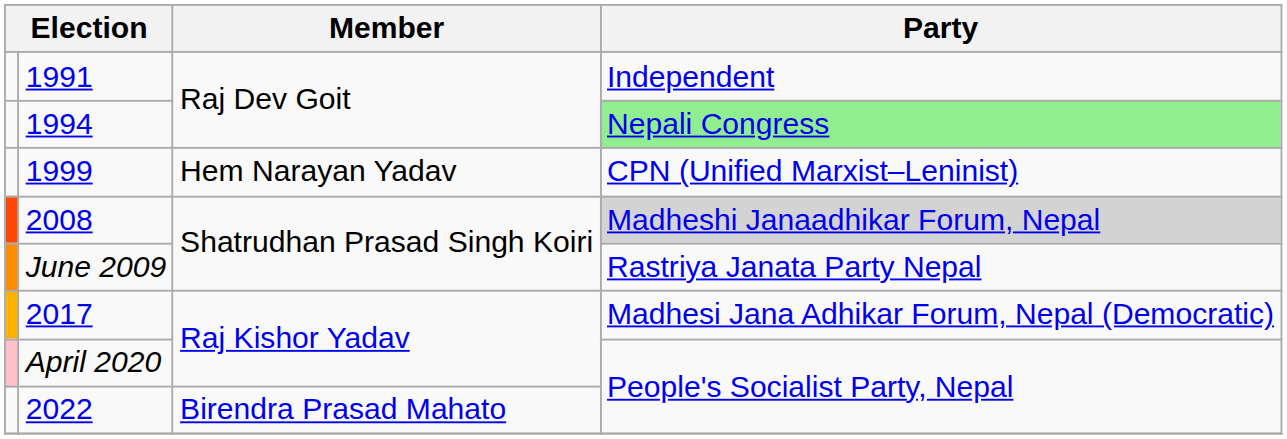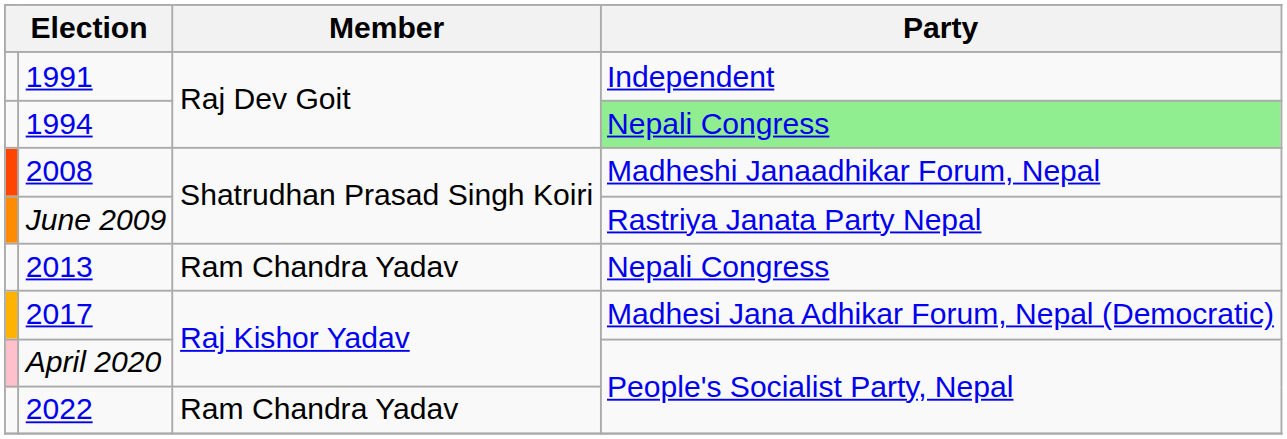- row: (59, 171)
(854, 219) lightgrey background -> (854, 171) no background
+ row: (59, 266)
(343, 409) Birendra Prasad Mahato -> (319, 409) Ram Chandra Yadav
